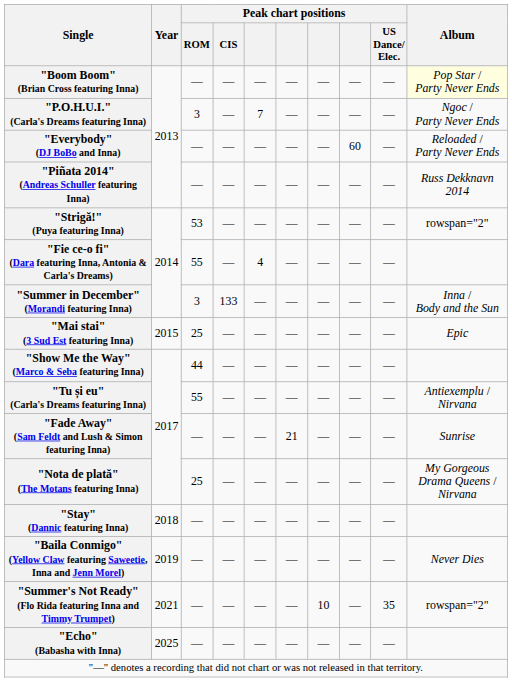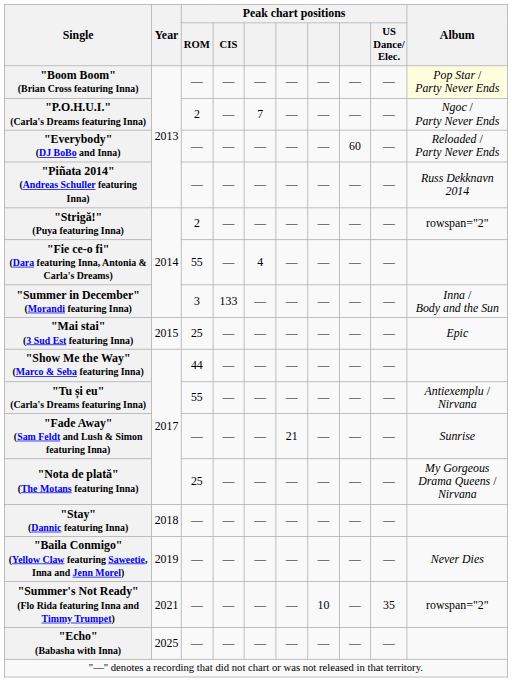(197, 114) 3 -> (197, 114) 2
(197, 223) 53 -> (197, 223) 2
